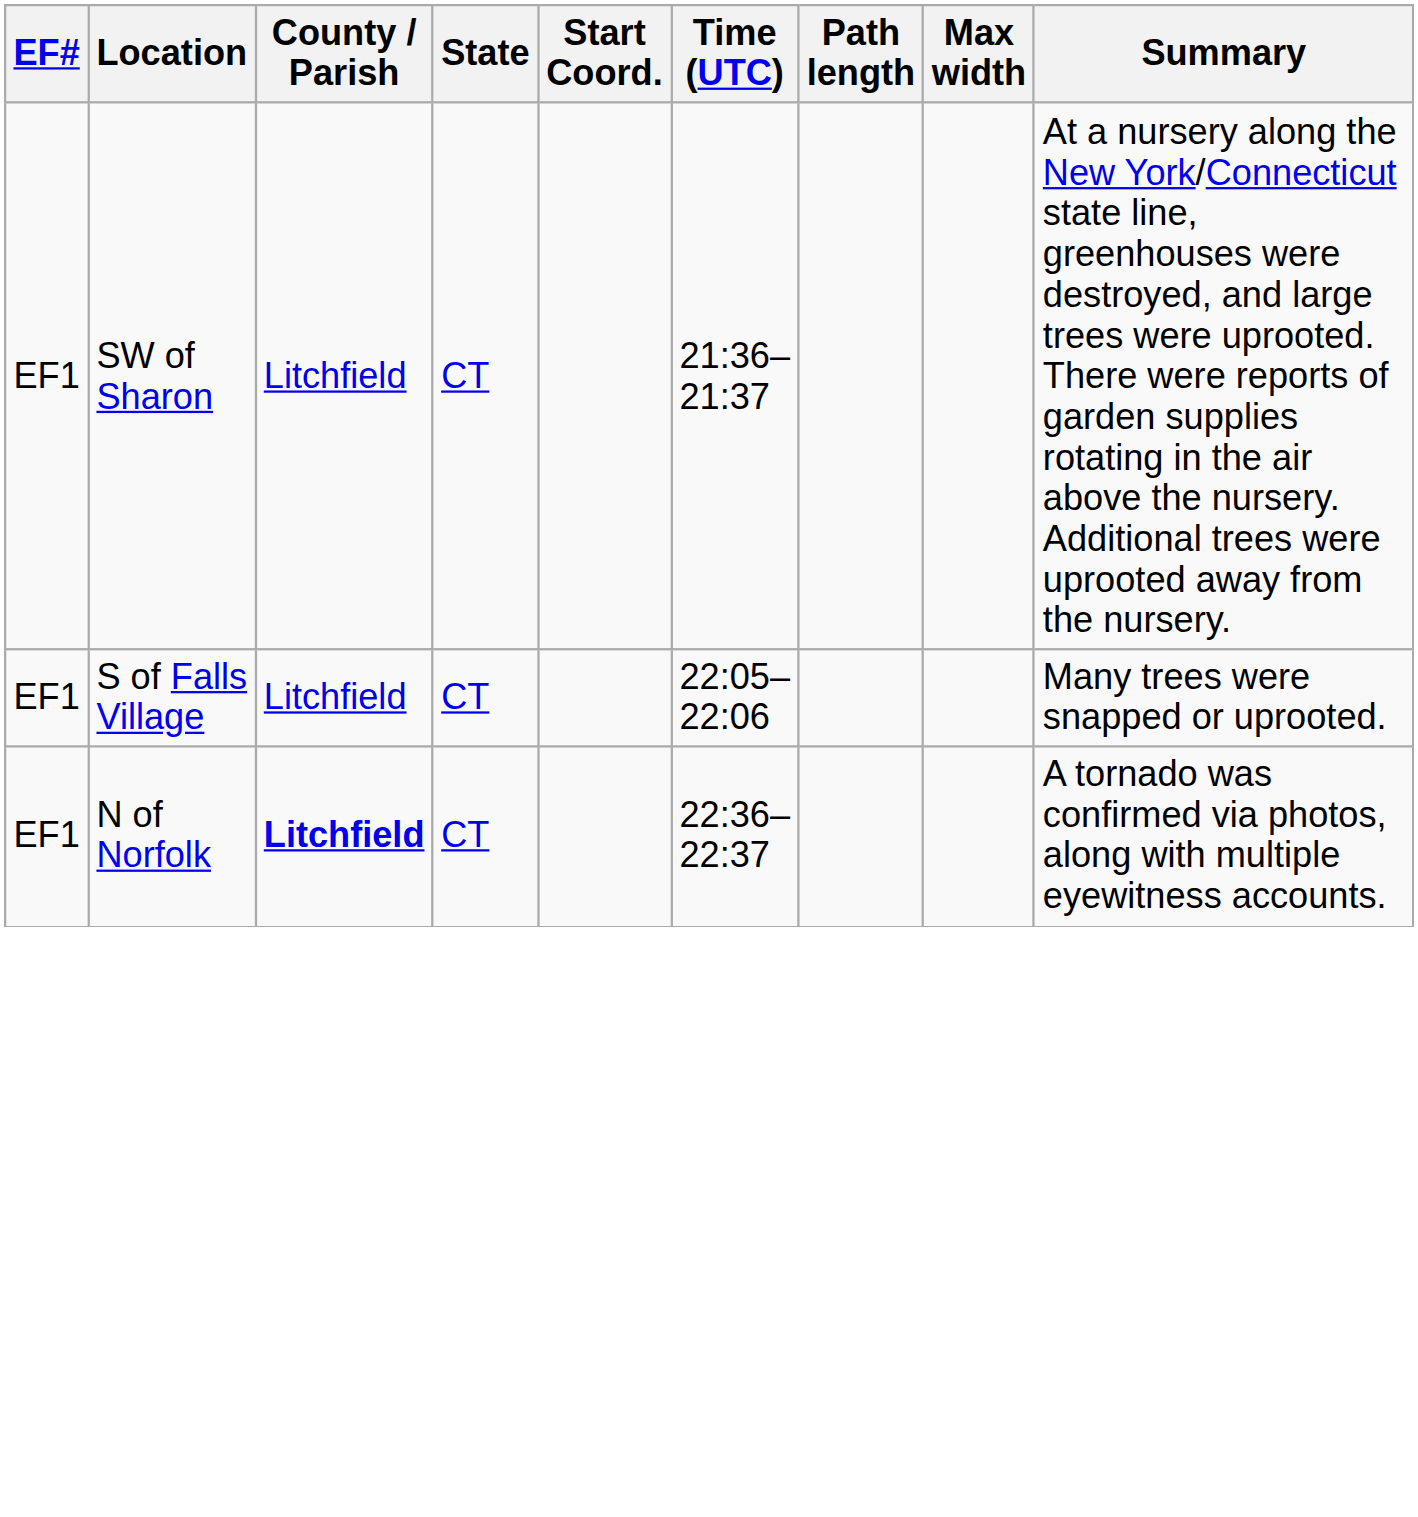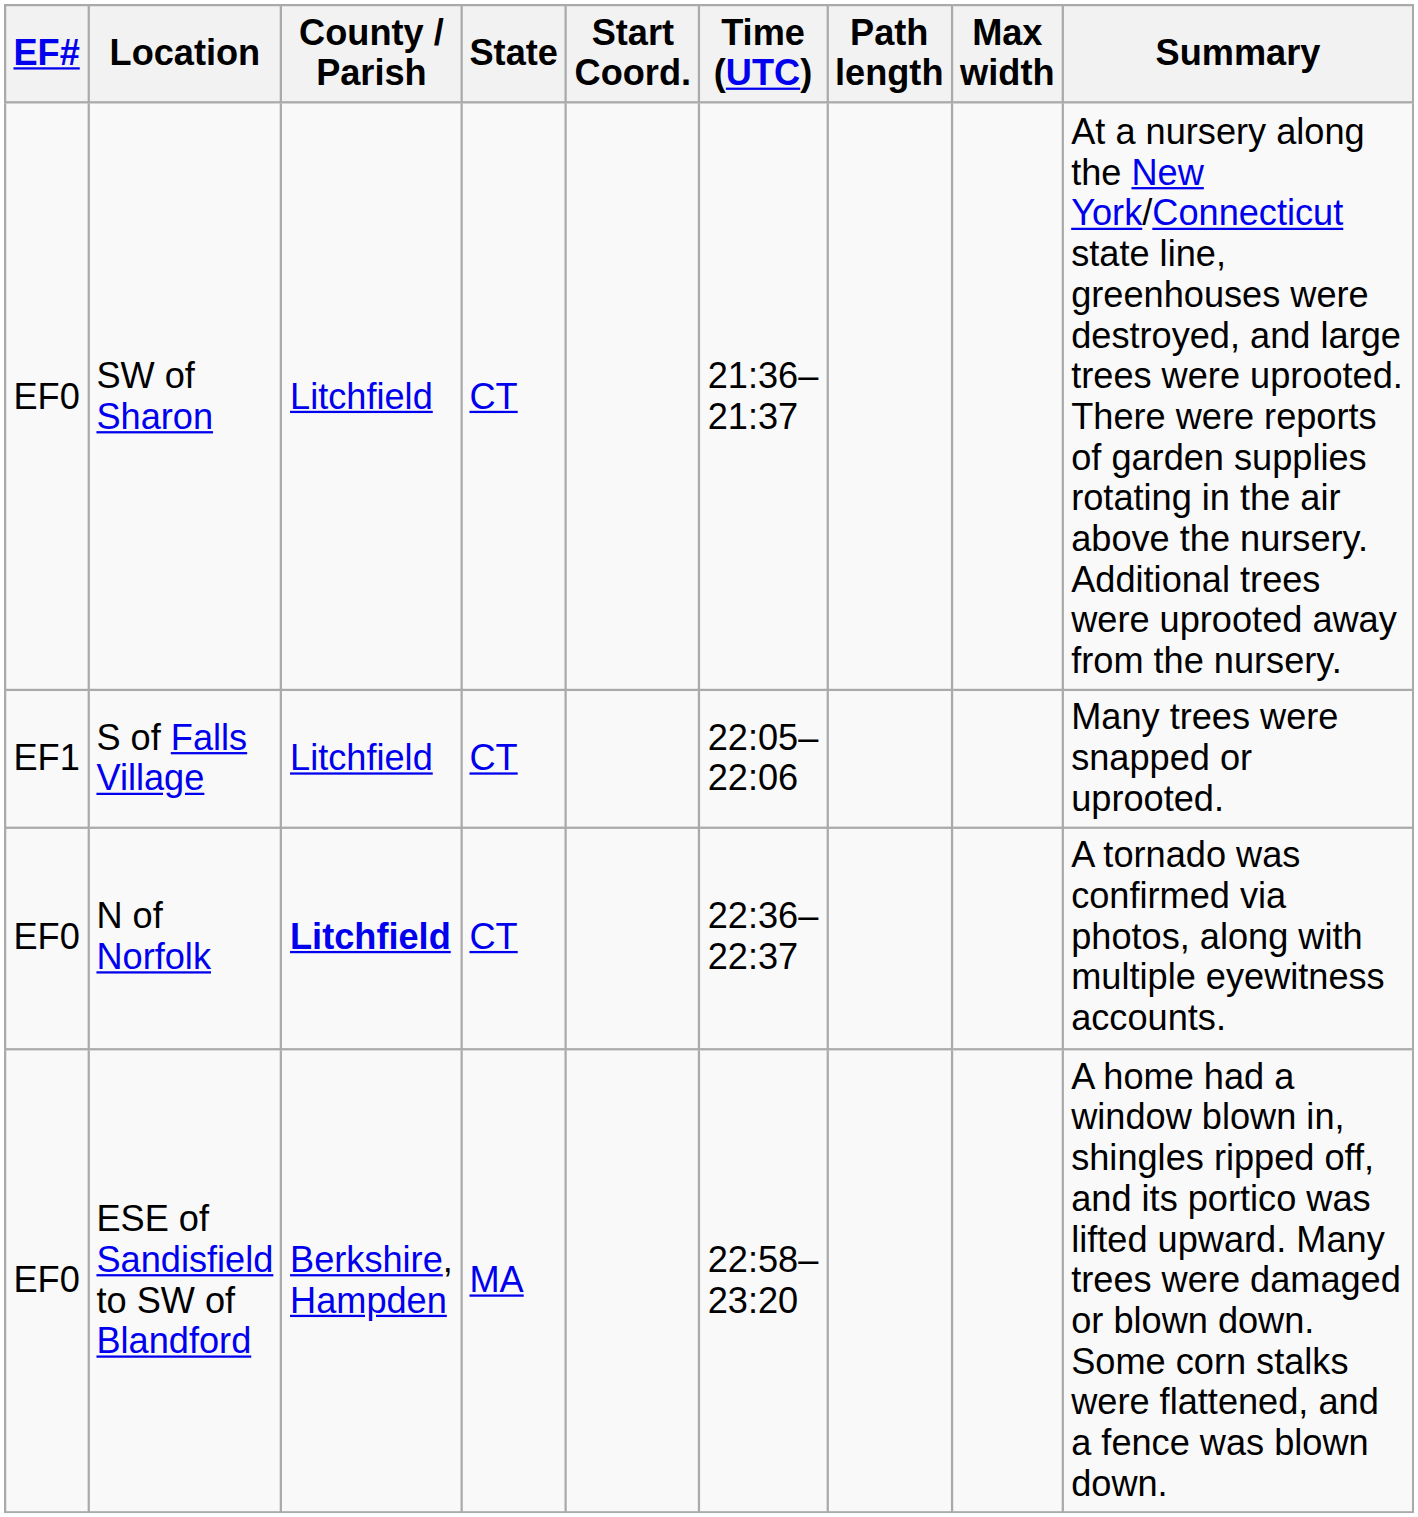(47, 375) EF1 -> (47, 395) EF0
(47, 835) EF1 -> (47, 937) EF0
+ row: (185, 1279)
